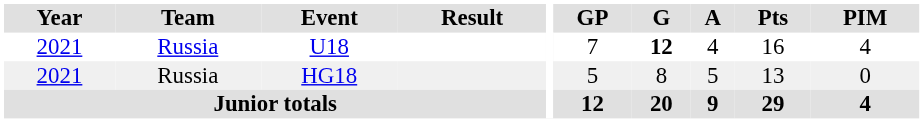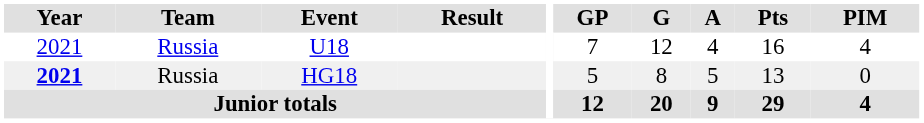(661, 46) bold -> (661, 46) normal
(59, 75) normal -> (59, 75) bold
